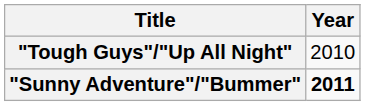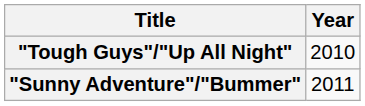(333, 84) bold -> (333, 84) normal
